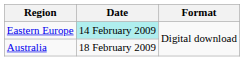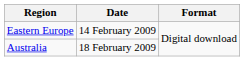(117, 30) paleturquoise background -> (117, 30) no background
